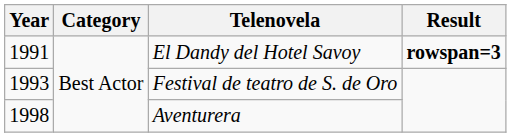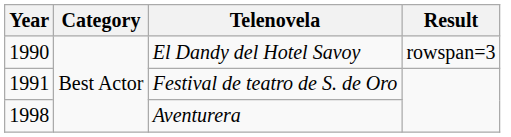(29, 52) 1991 -> (29, 52) 1990
(454, 52) bold -> (451, 52) normal
(29, 83) 1993 -> (29, 83) 1991
